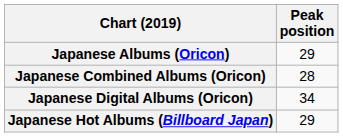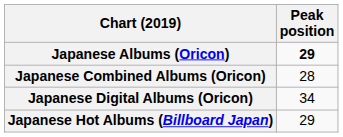(307, 53) normal -> (307, 53) bold
